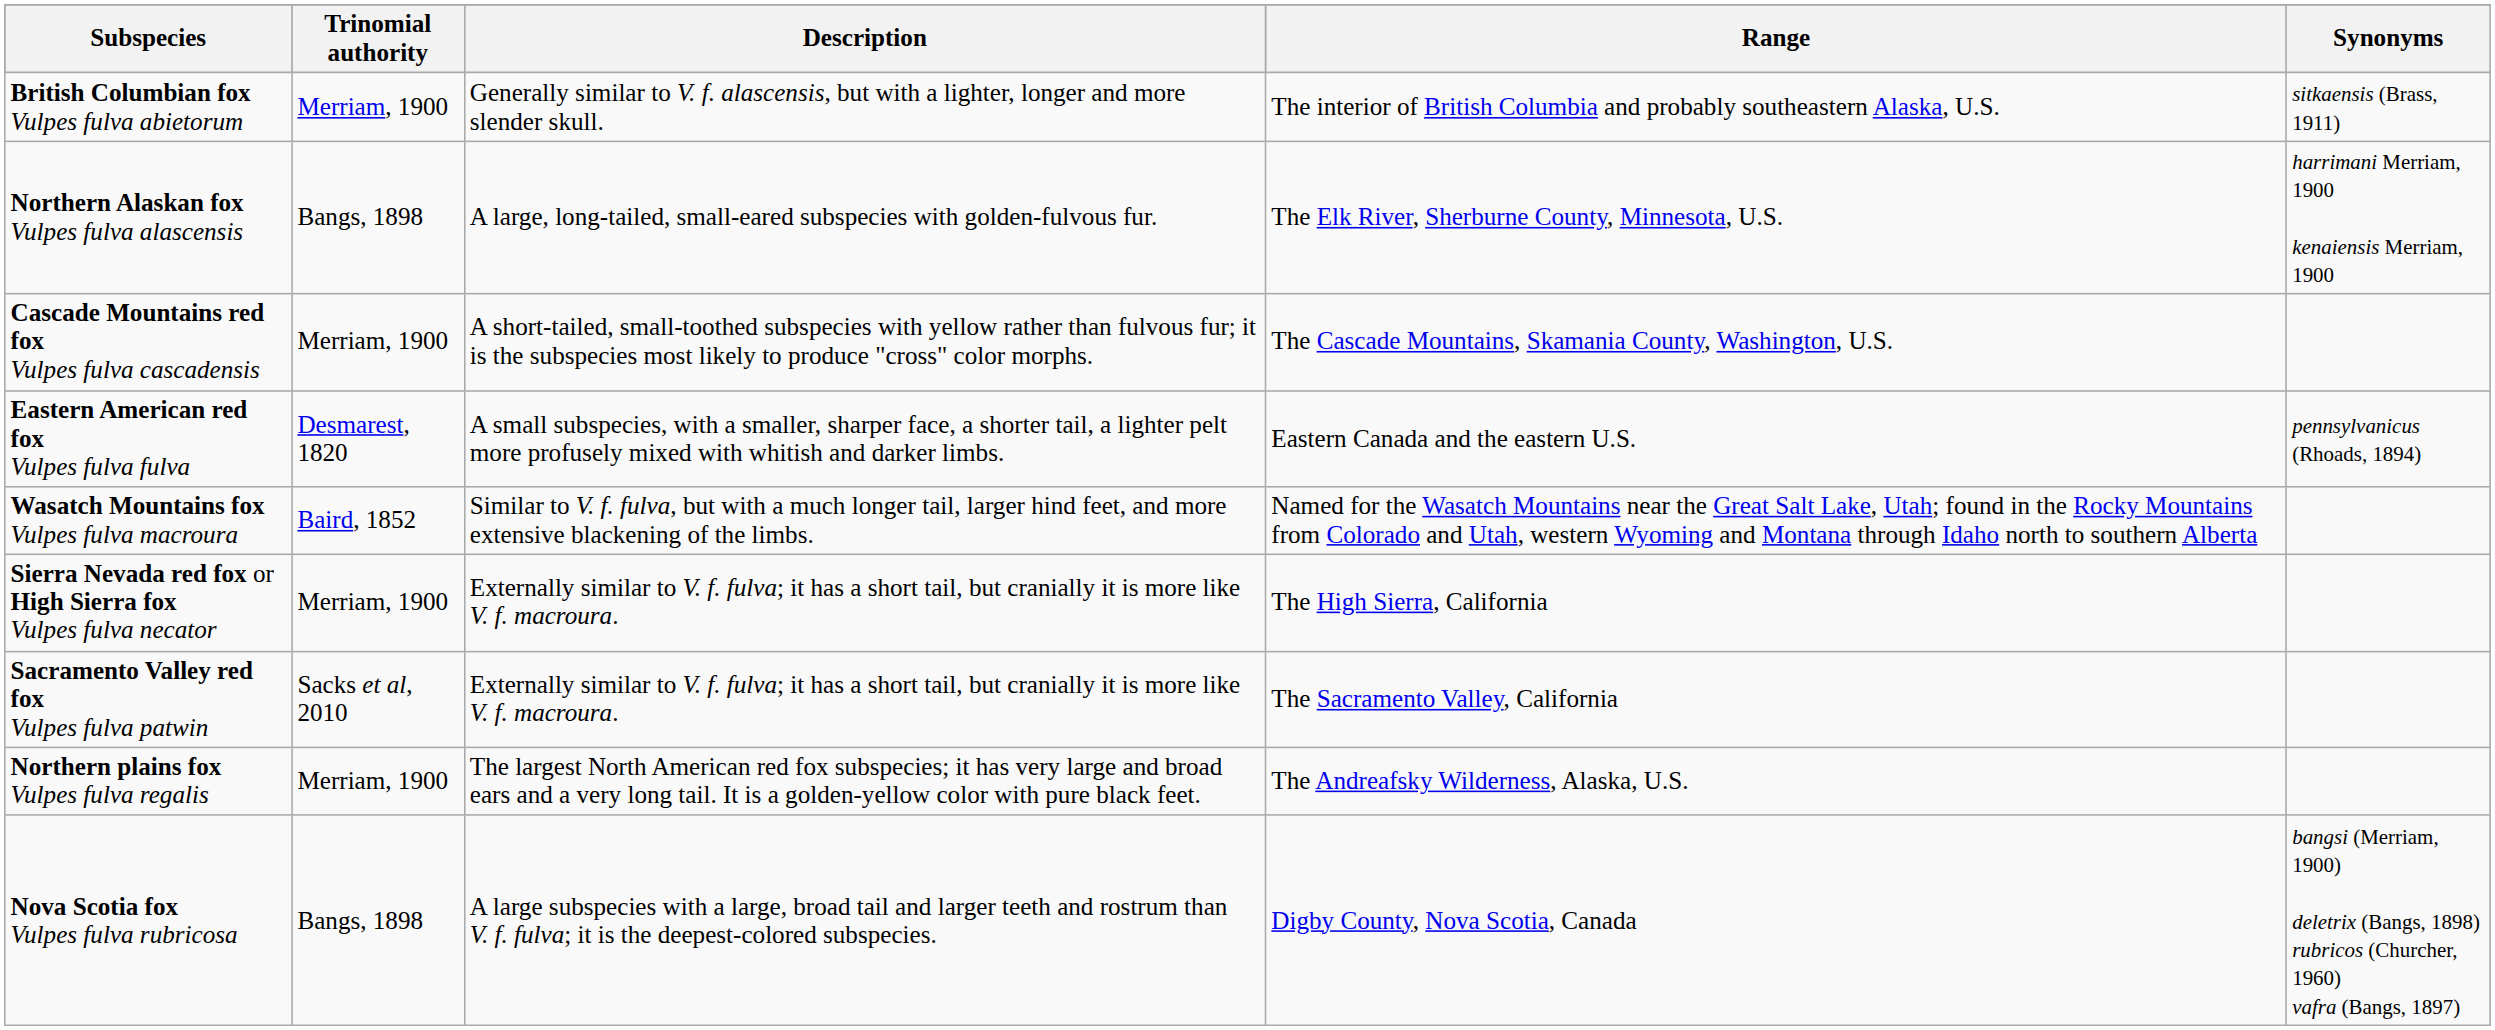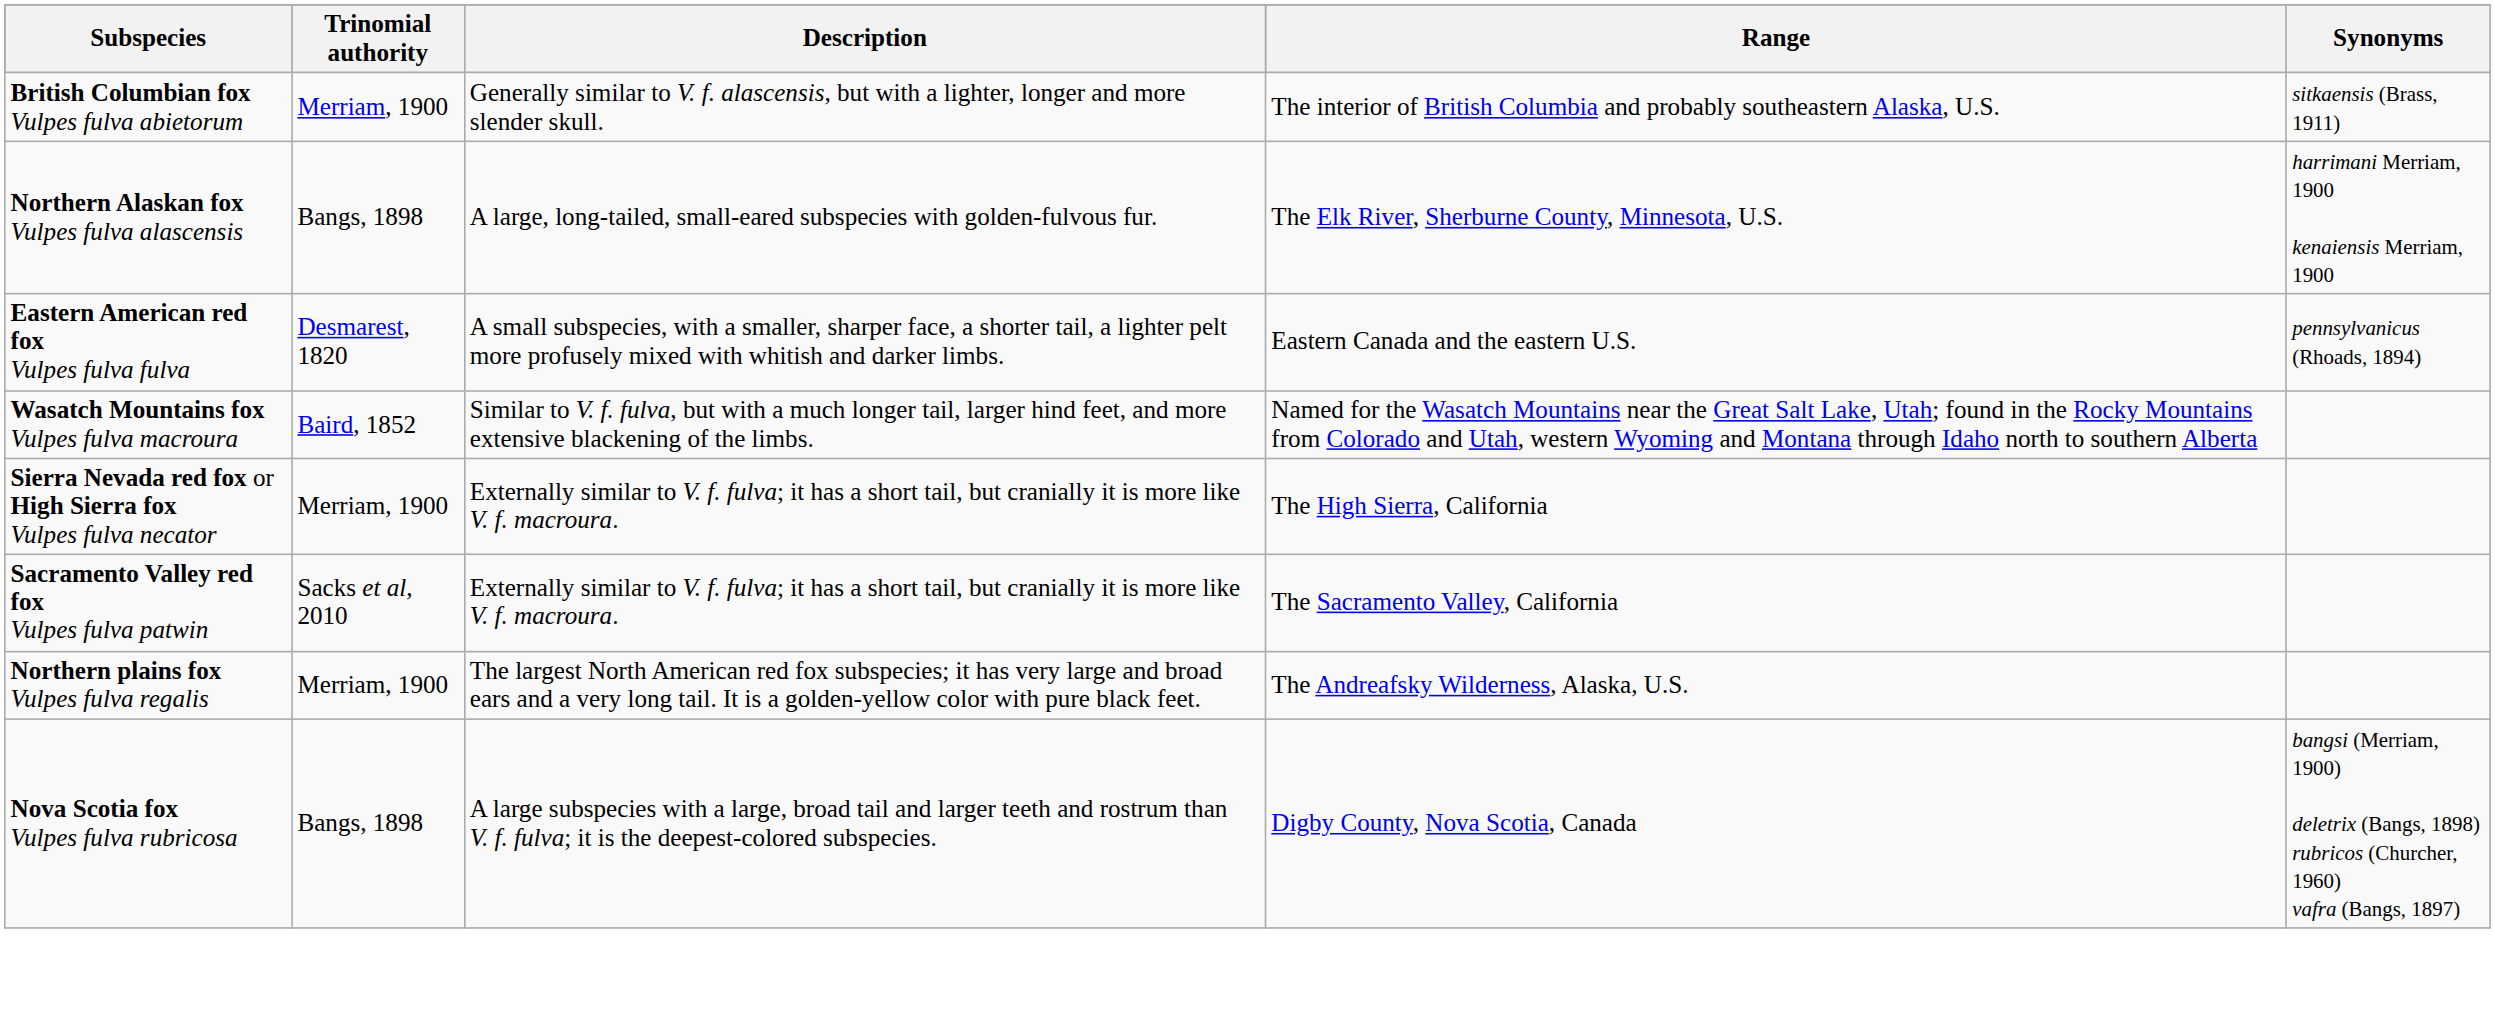- row: (137, 341)
